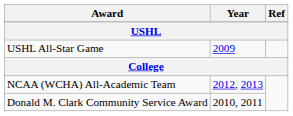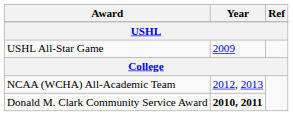(238, 102) normal -> (238, 102) bold
